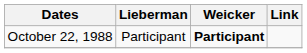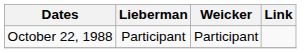(229, 36) bold -> (226, 36) normal
